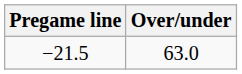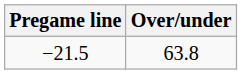(181, 52) 63.0 -> (181, 52) 63.8
